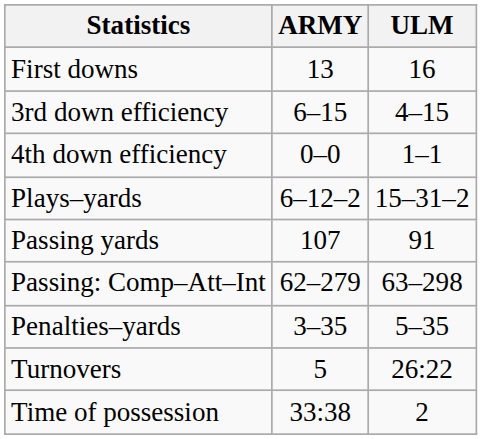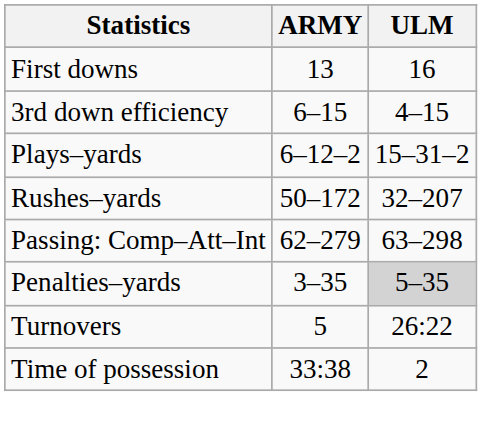- row: (119, 154)
+ row: (86, 197)
- row: (85, 240)
(422, 326) no background -> (422, 283) lightgrey background
